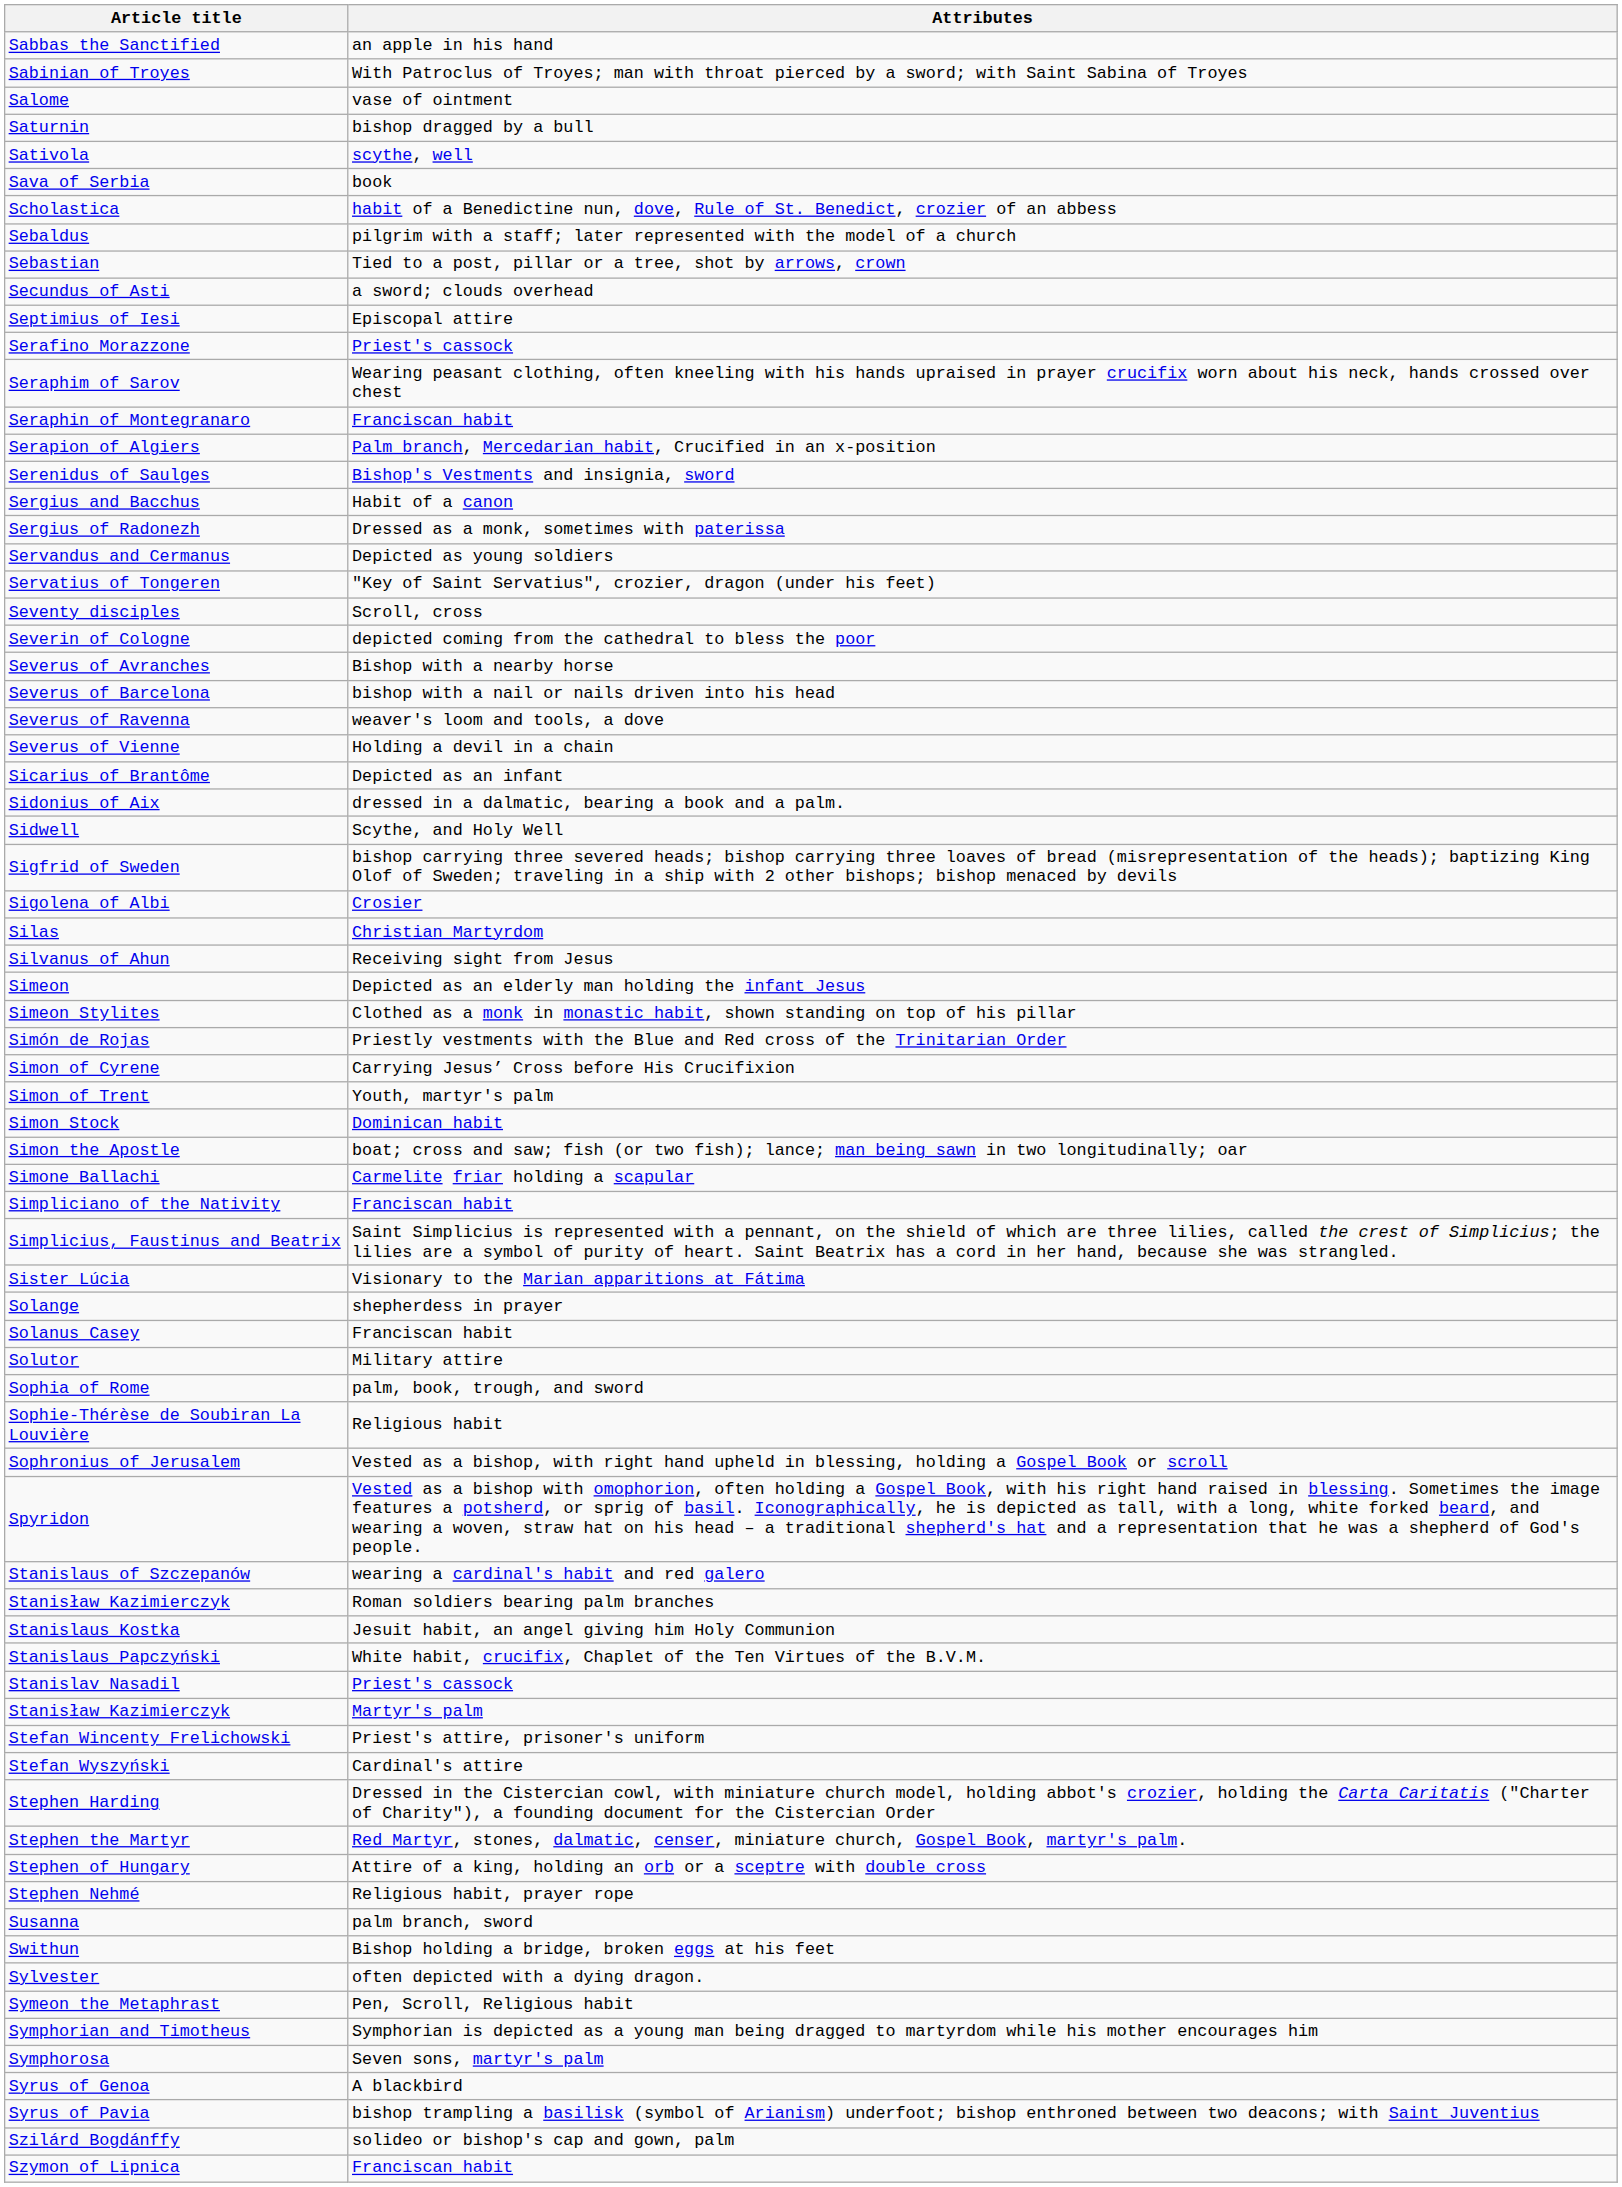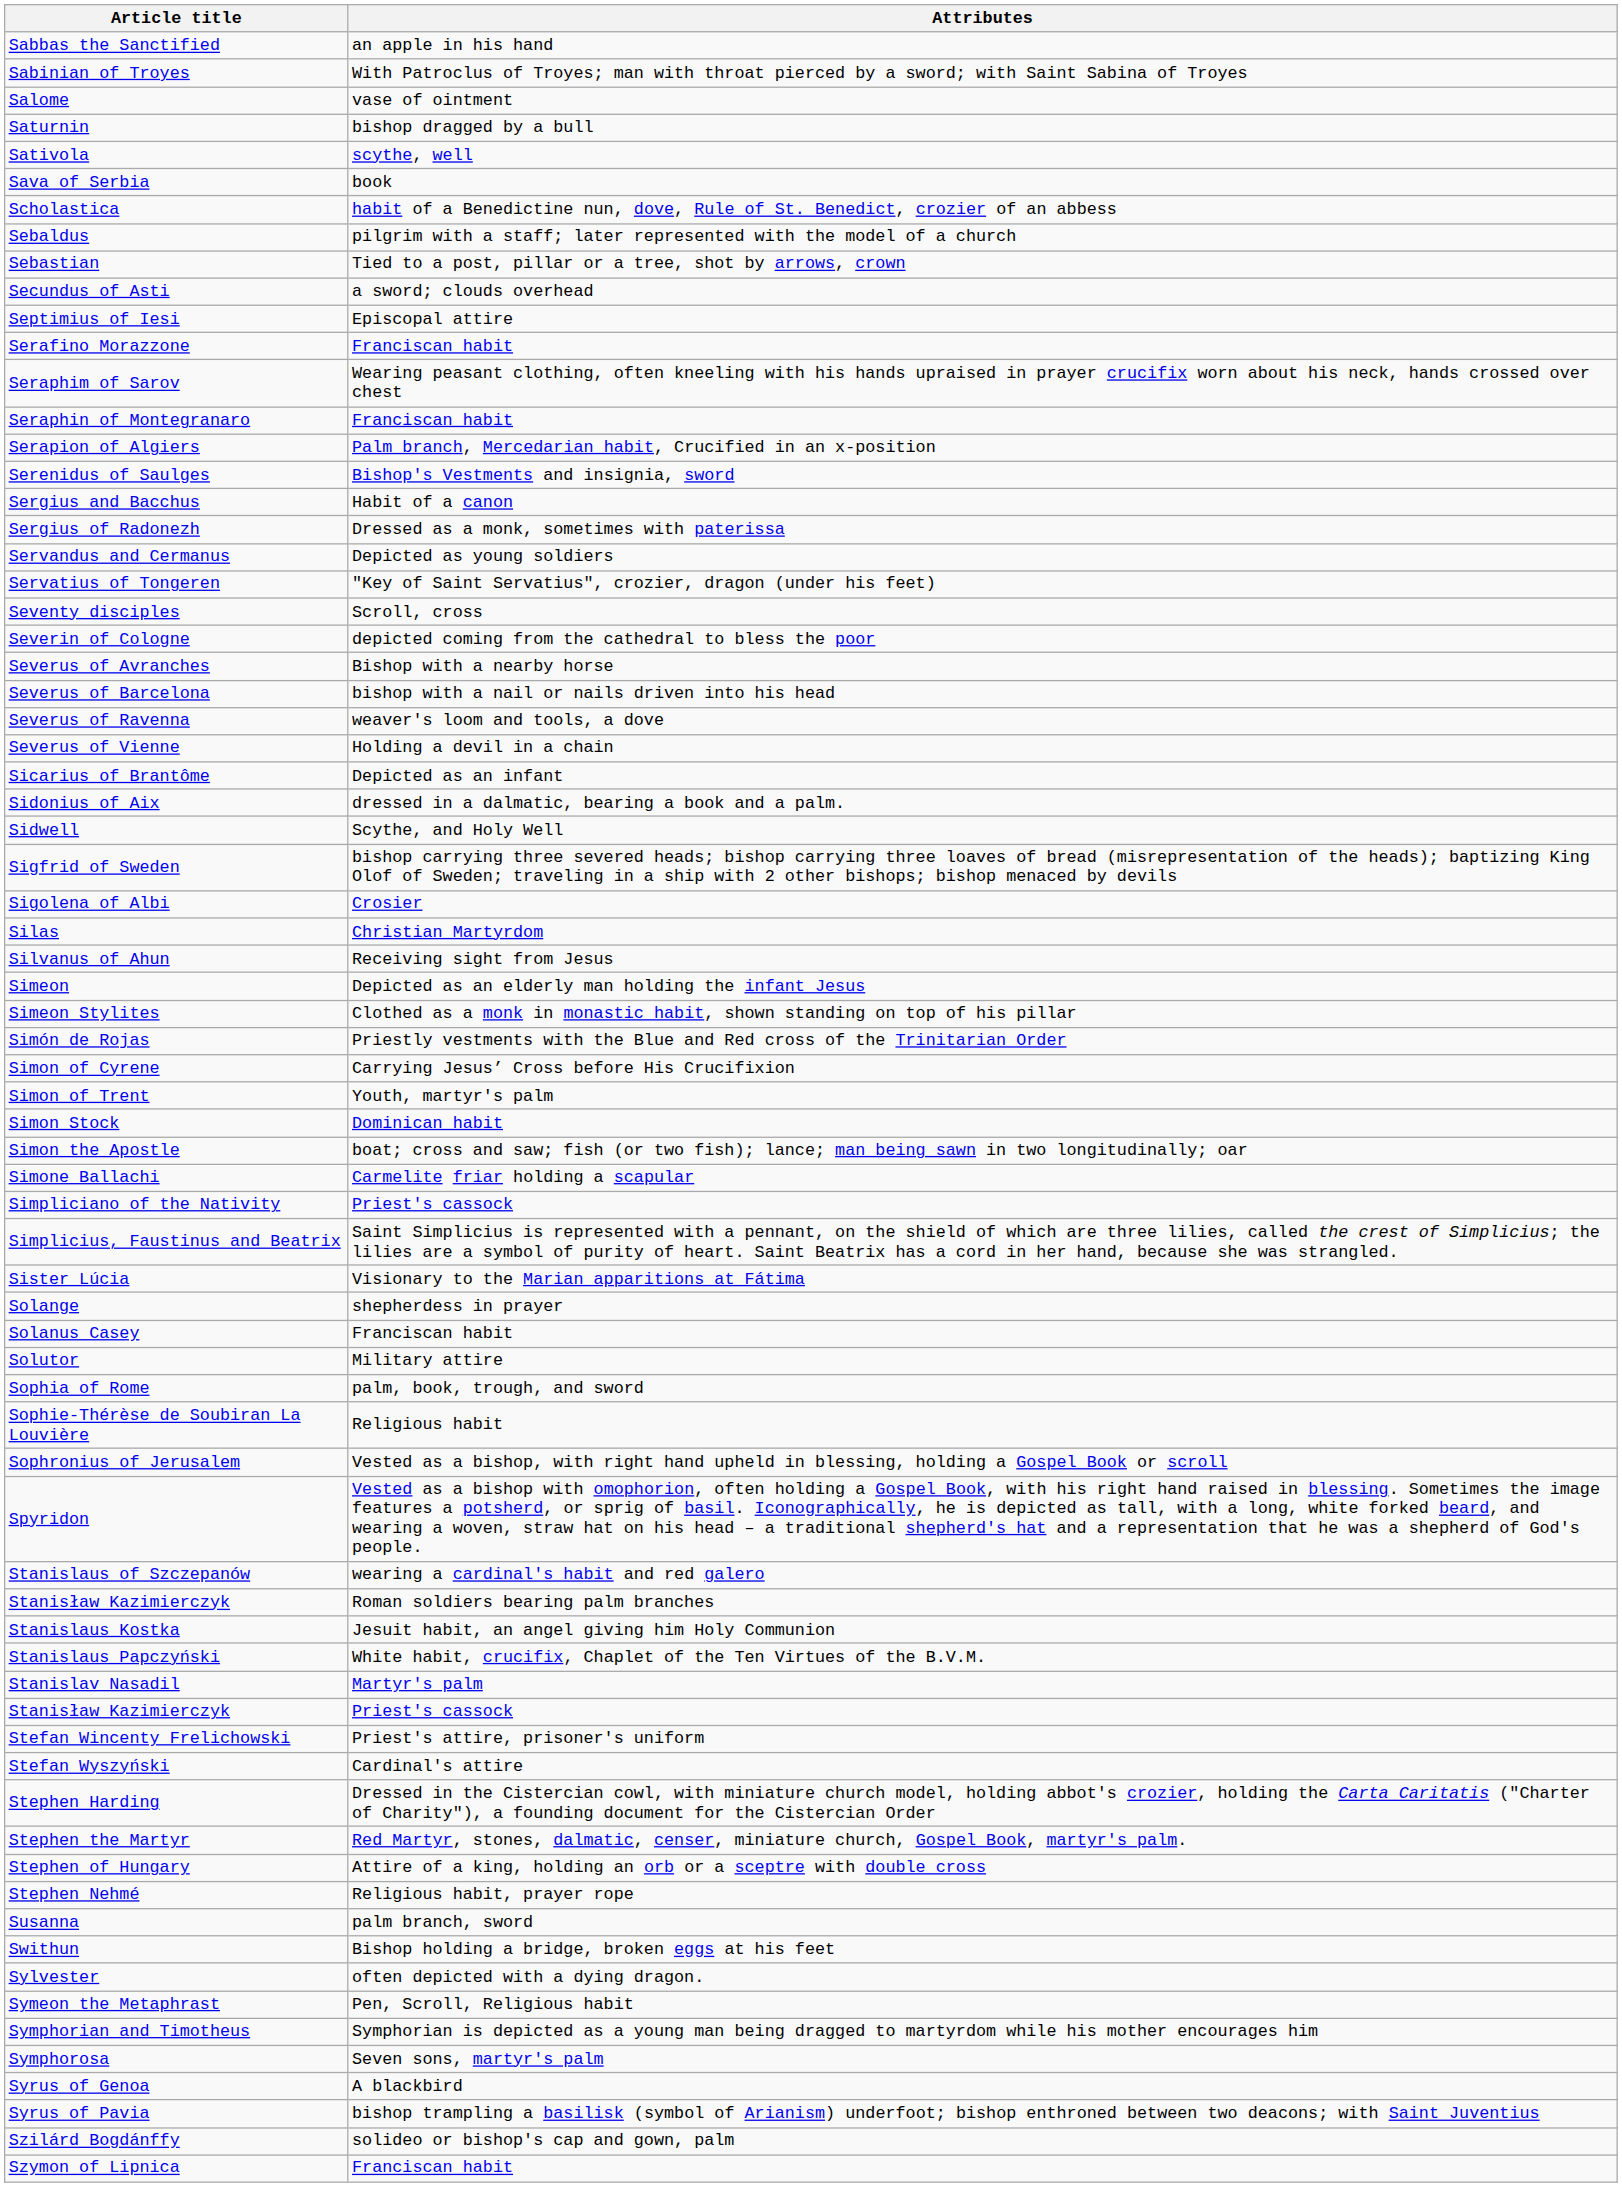(433, 346) Priest's cassock -> (433, 346) Franciscan habit
(433, 1205) Franciscan habit -> (433, 1205) Priest's cassock
(433, 1684) Priest's cassock -> (417, 1684) Martyr's palm
(417, 1712) Martyr's palm -> (433, 1712) Priest's cassock
